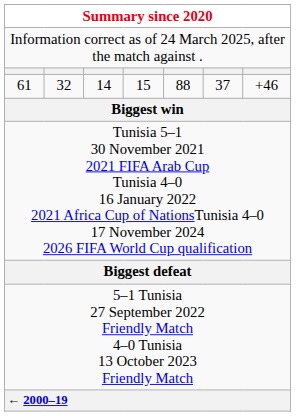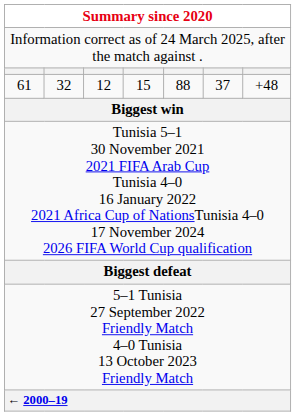(104, 86) 14 -> (104, 86) 12
(267, 86) +46 -> (267, 86) +48
